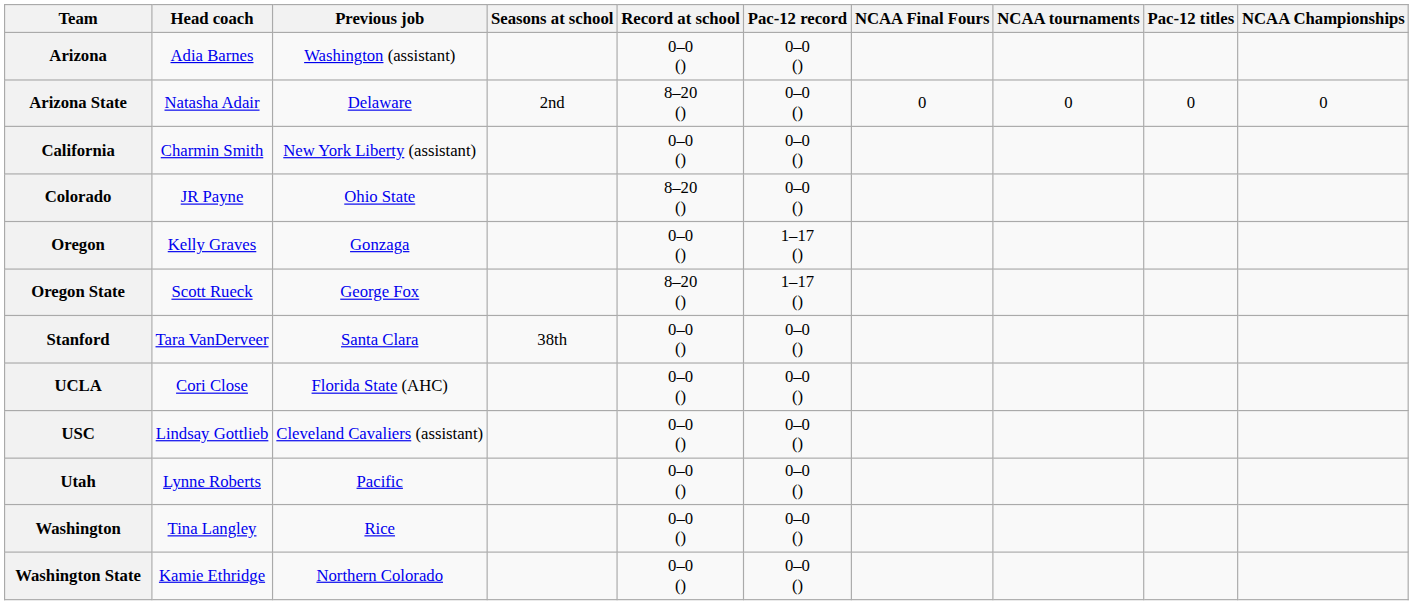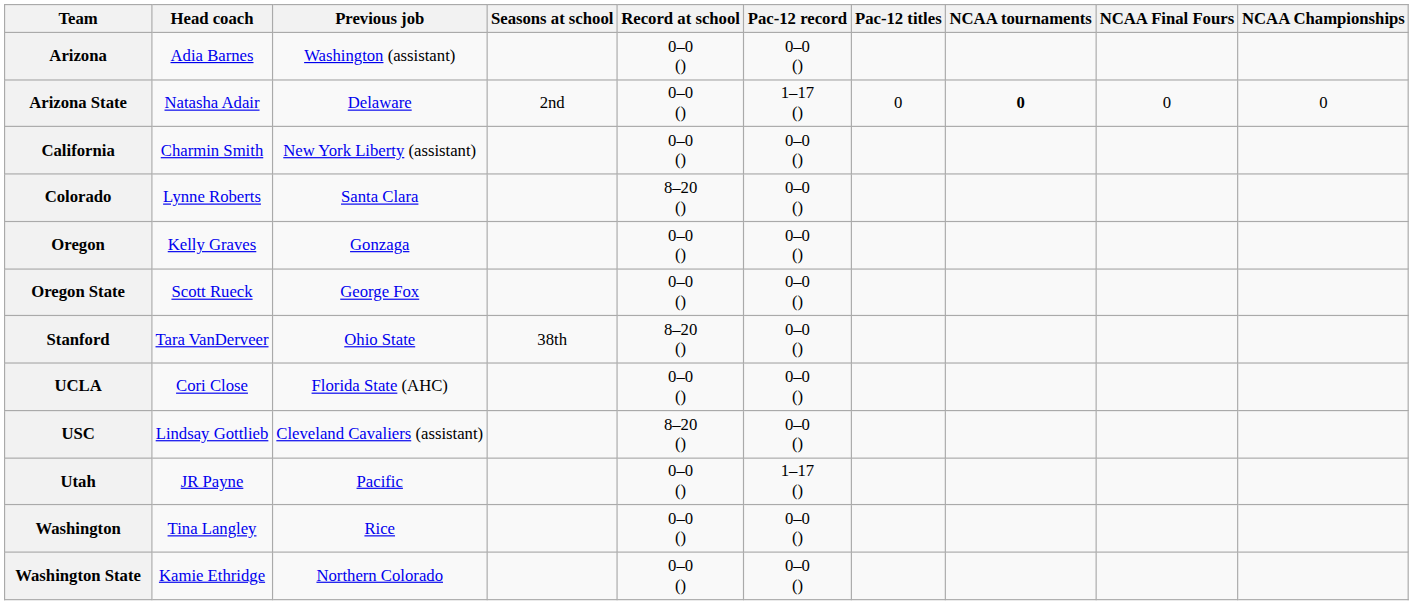columns swapped: (1191, 18) <-> (922, 18)
(681, 103) 8–20 () -> (681, 103) 0–0 ()
(797, 103) 0–0 () -> (797, 103) 1–17 ()
(1068, 103) normal -> (1021, 103) bold
(212, 197) JR Payne -> (212, 197) Lynne Roberts
(380, 197) Ohio State -> (380, 197) Santa Clara
(797, 245) 1–17 () -> (797, 245) 0–0 ()
(681, 292) 8–20 () -> (681, 292) 0–0 ()
(797, 292) 1–17 () -> (797, 292) 0–0 ()
(380, 339) Santa Clara -> (380, 339) Ohio State
(681, 339) 0–0 () -> (681, 339) 8–20 ()
(681, 434) 0–0 () -> (681, 434) 8–20 ()
(212, 481) Lynne Roberts -> (212, 481) JR Payne
(797, 481) 0–0 () -> (797, 481) 1–17 ()
